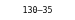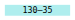(37, 10) no background -> (37, 10) paleturquoise background
